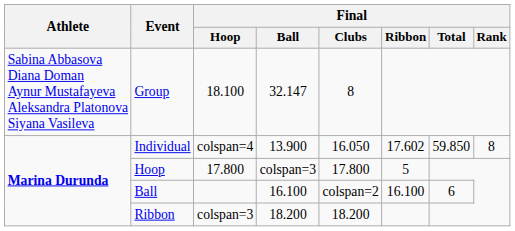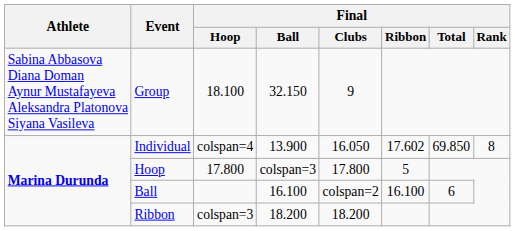(288, 92) 32.147 -> (288, 92) 32.150
(351, 92) 8 -> (351, 92) 9
(451, 147) 59.850 -> (451, 147) 69.850
